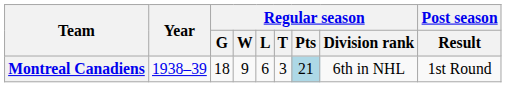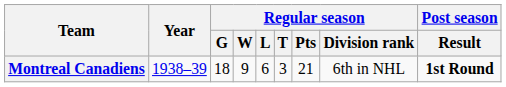(306, 69) lightblue background -> (306, 69) no background
(460, 69) normal -> (460, 69) bold
